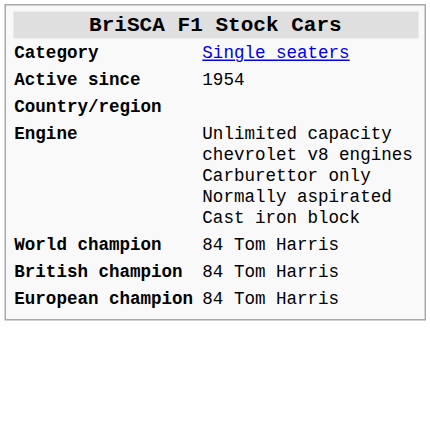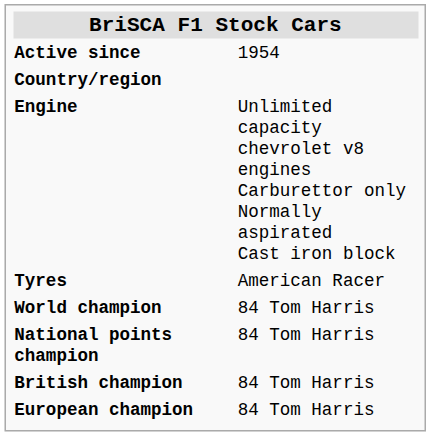- row: (56, 54)
+ row: (41, 282)
+ row: (93, 346)
